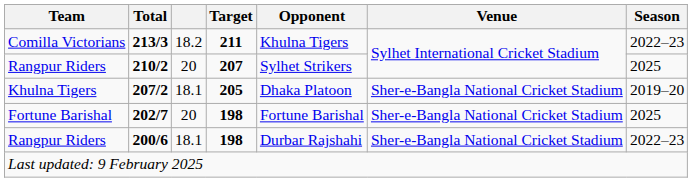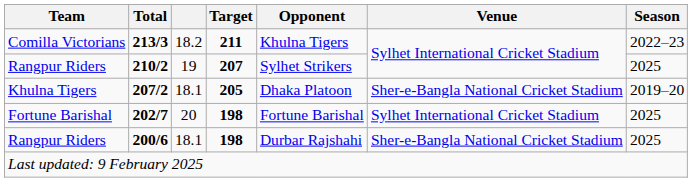(189, 66) 20 -> (189, 66) 19
(497, 115) Sher-e-Bangla National Cricket Stadium -> (485, 115) Sylhet International Cricket Stadium
(657, 139) 2022–23 -> (645, 139) 2025
